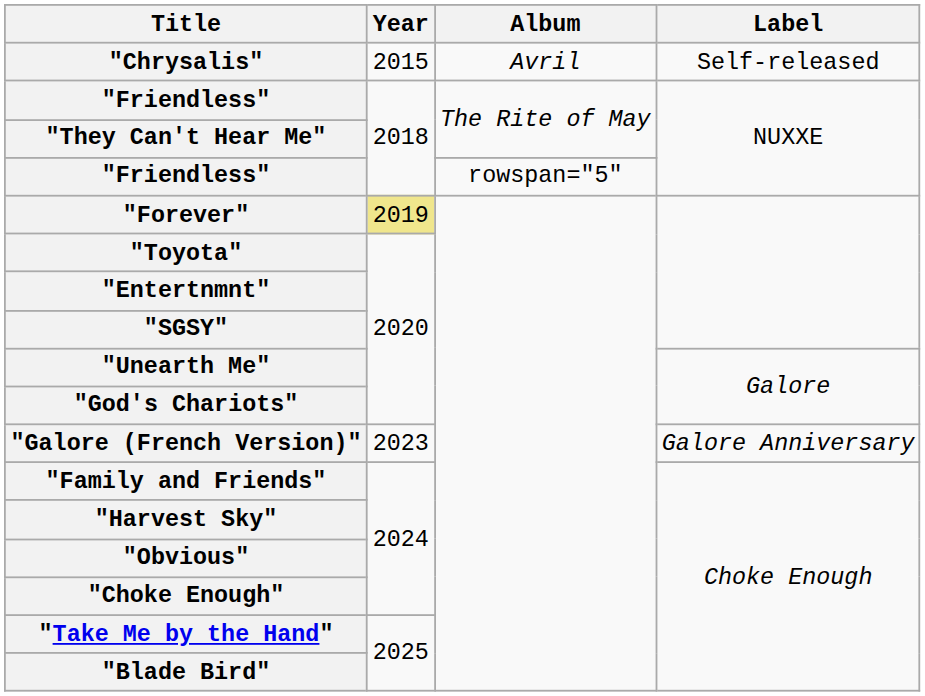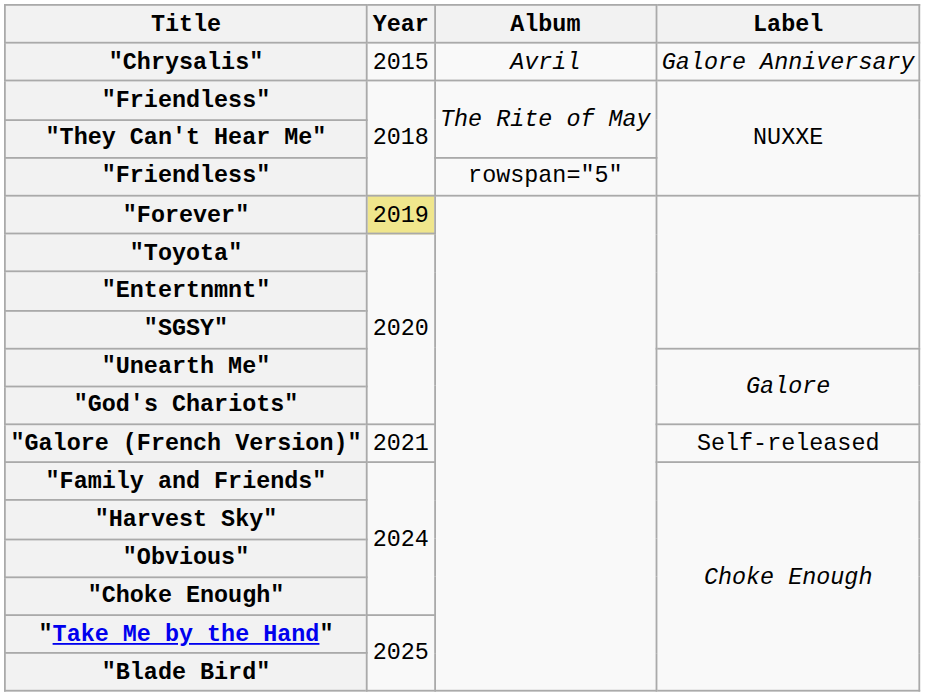(788, 62) Self-released -> (788, 62) Galore Anniversary
(401, 443) 2023 -> (401, 443) 2021
(788, 443) Galore Anniversary -> (788, 443) Self-released
